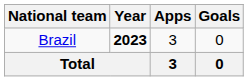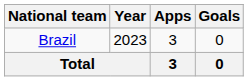(130, 40) bold -> (130, 40) normal
